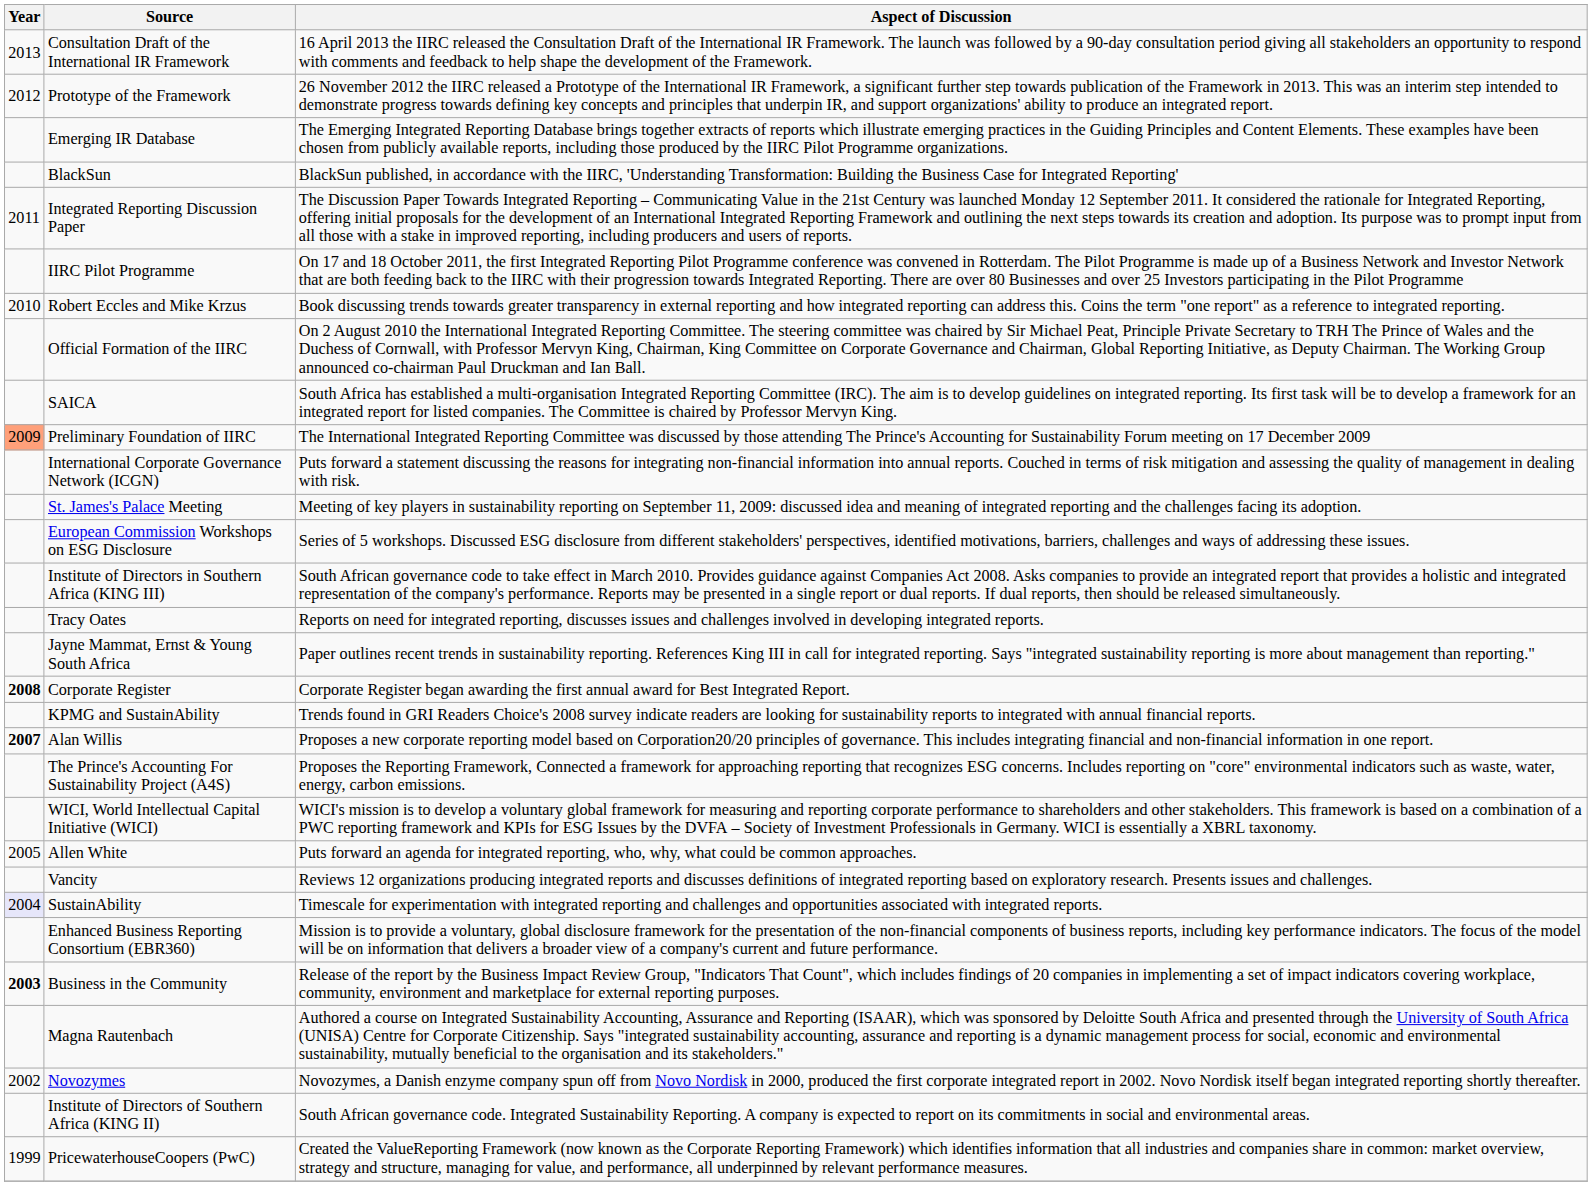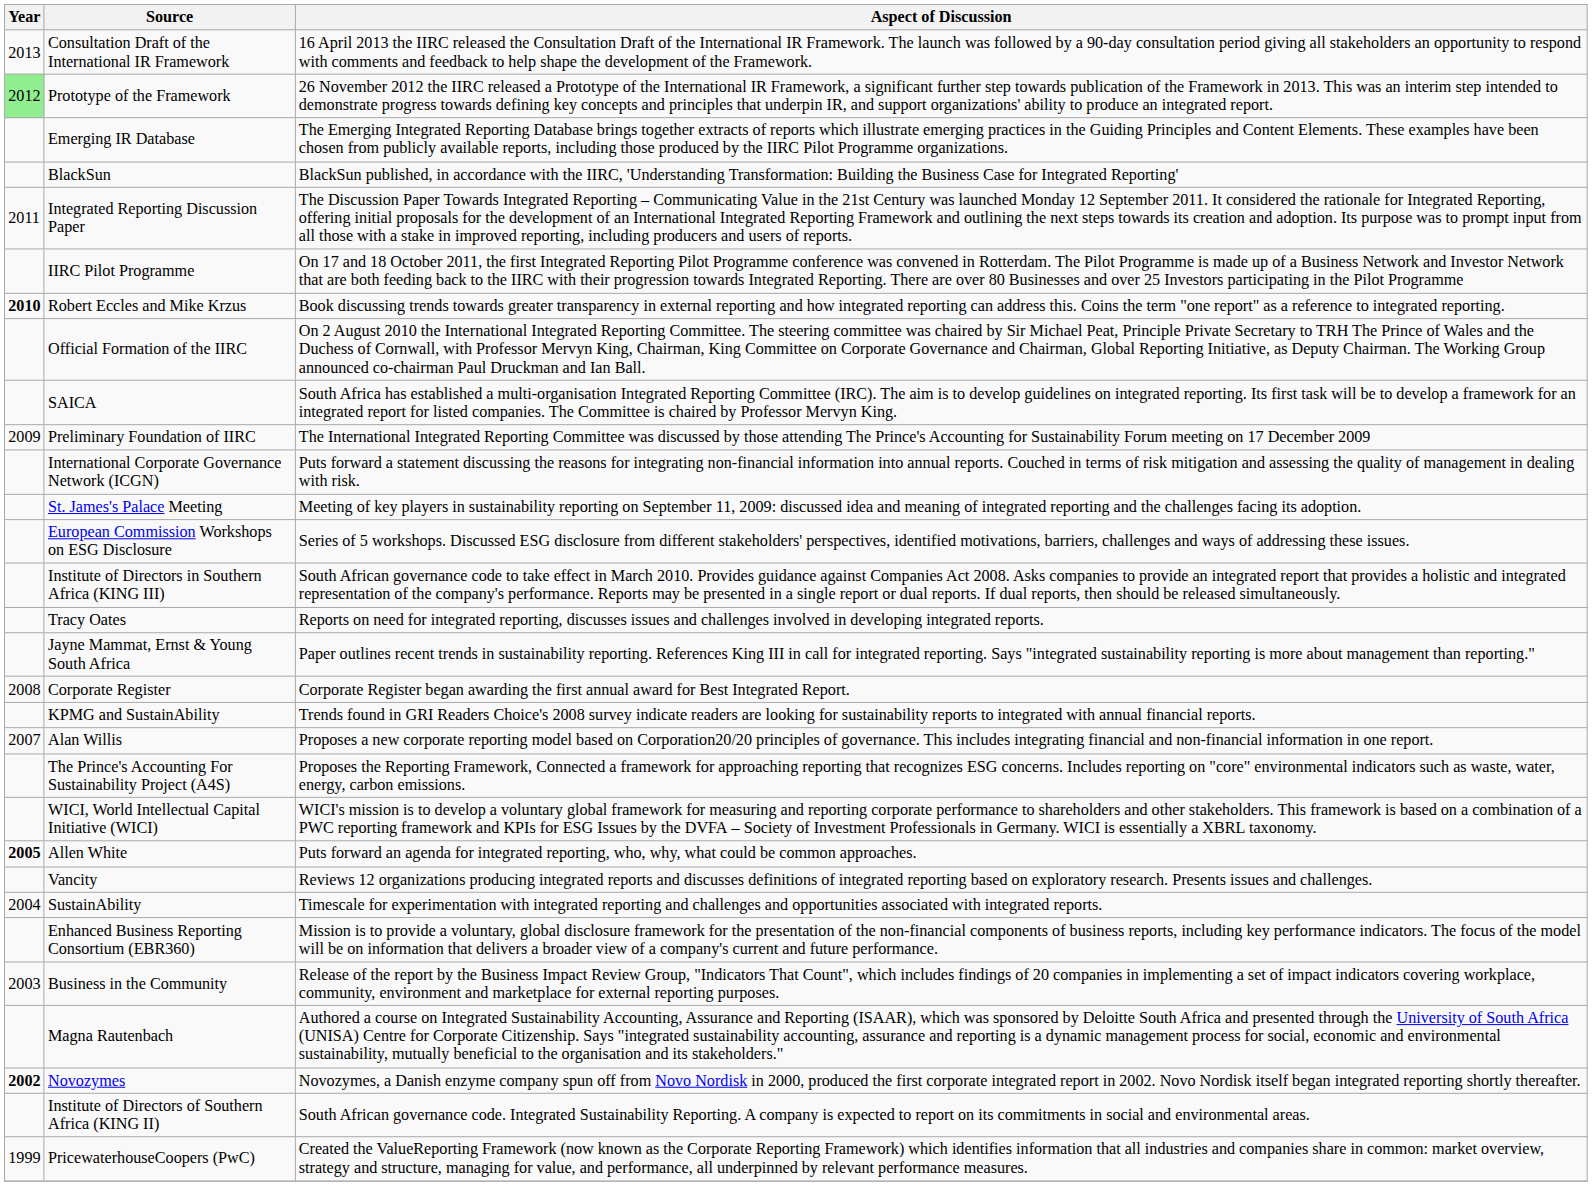(24, 95) no background -> (24, 95) lightgreen background
(24, 305) normal -> (24, 305) bold
(24, 437) lightsalmon background -> (24, 437) no background
(24, 689) bold -> (24, 689) normal
(24, 740) bold -> (24, 740) normal
(24, 853) normal -> (24, 853) bold
(24, 905) lavender background -> (24, 905) no background
(24, 983) bold -> (24, 983) normal
(24, 1080) normal -> (24, 1080) bold
